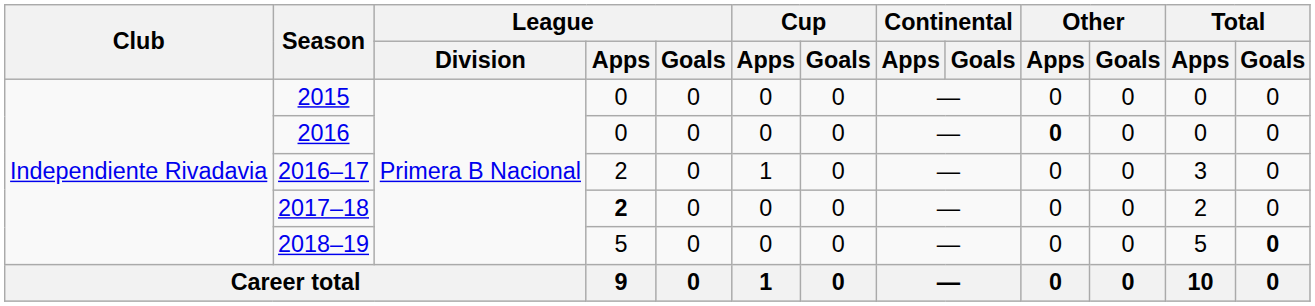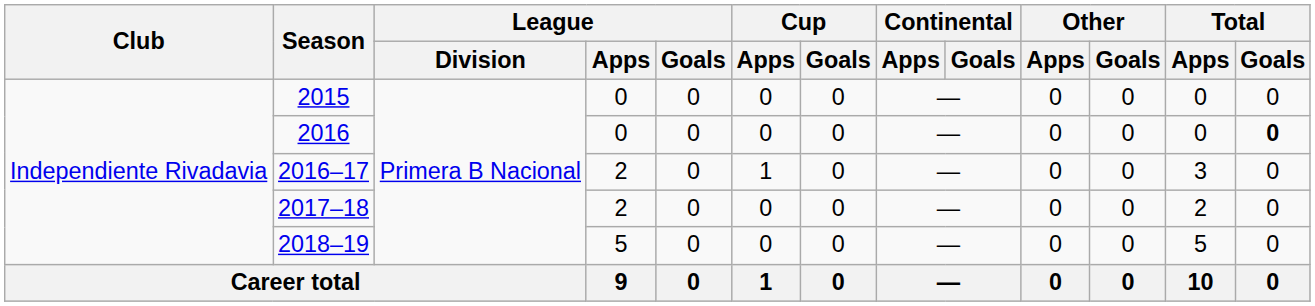(1056, 134) bold -> (1056, 134) normal
(1273, 134) normal -> (1273, 134) bold
(621, 208) bold -> (621, 208) normal
(1273, 245) bold -> (1273, 245) normal
